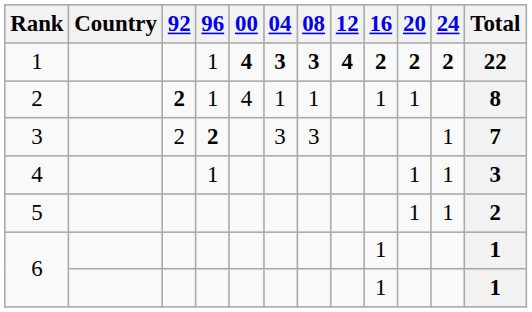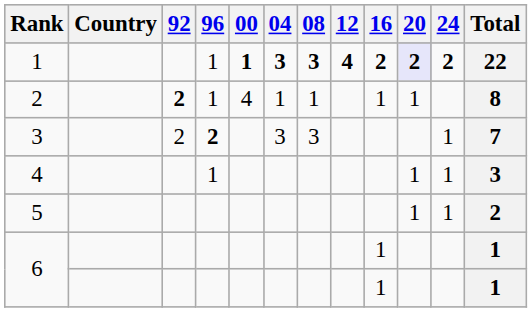(246, 61) 4 -> (246, 61) 1
(414, 61) no background -> (414, 61) lavender background
